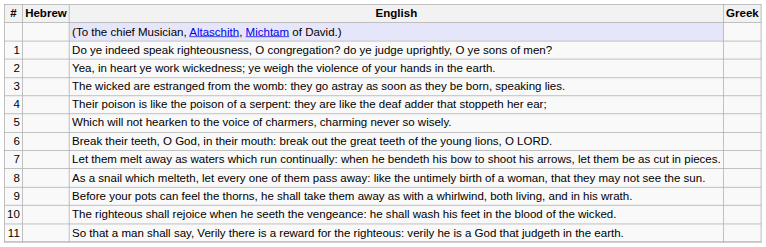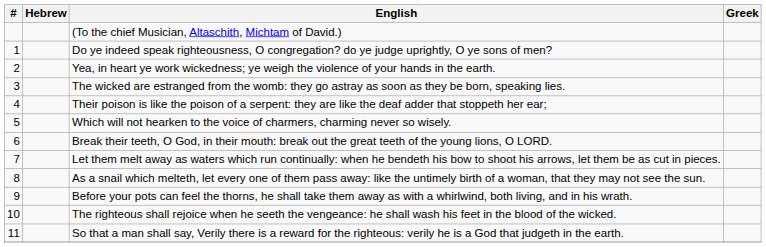(207, 31) lavender background -> (207, 31) no background
